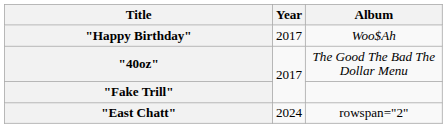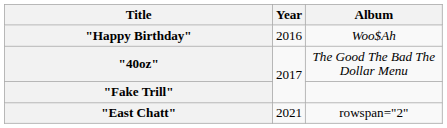(289, 35) 2017 -> (289, 35) 2016
(289, 112) 2024 -> (289, 112) 2021
